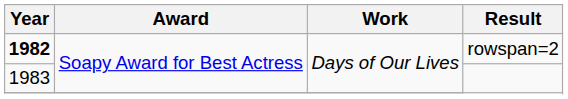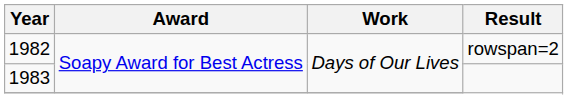(30, 48) bold -> (30, 48) normal
